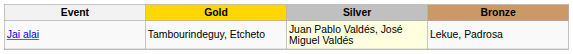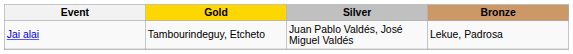(346, 35) lightyellow background -> (346, 35) no background
